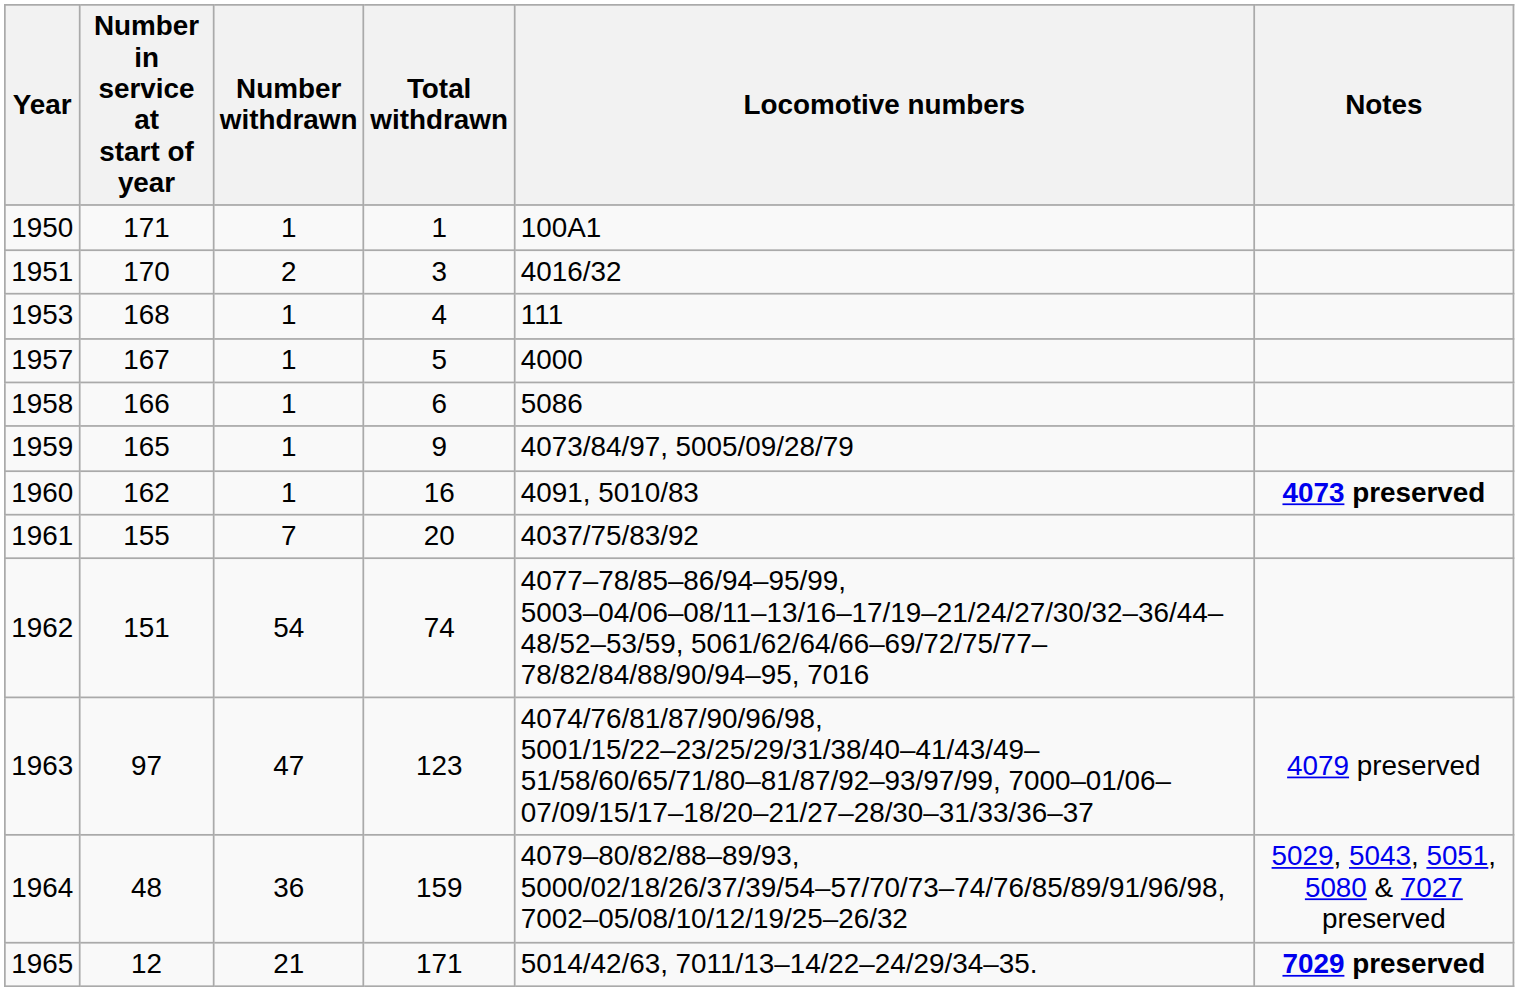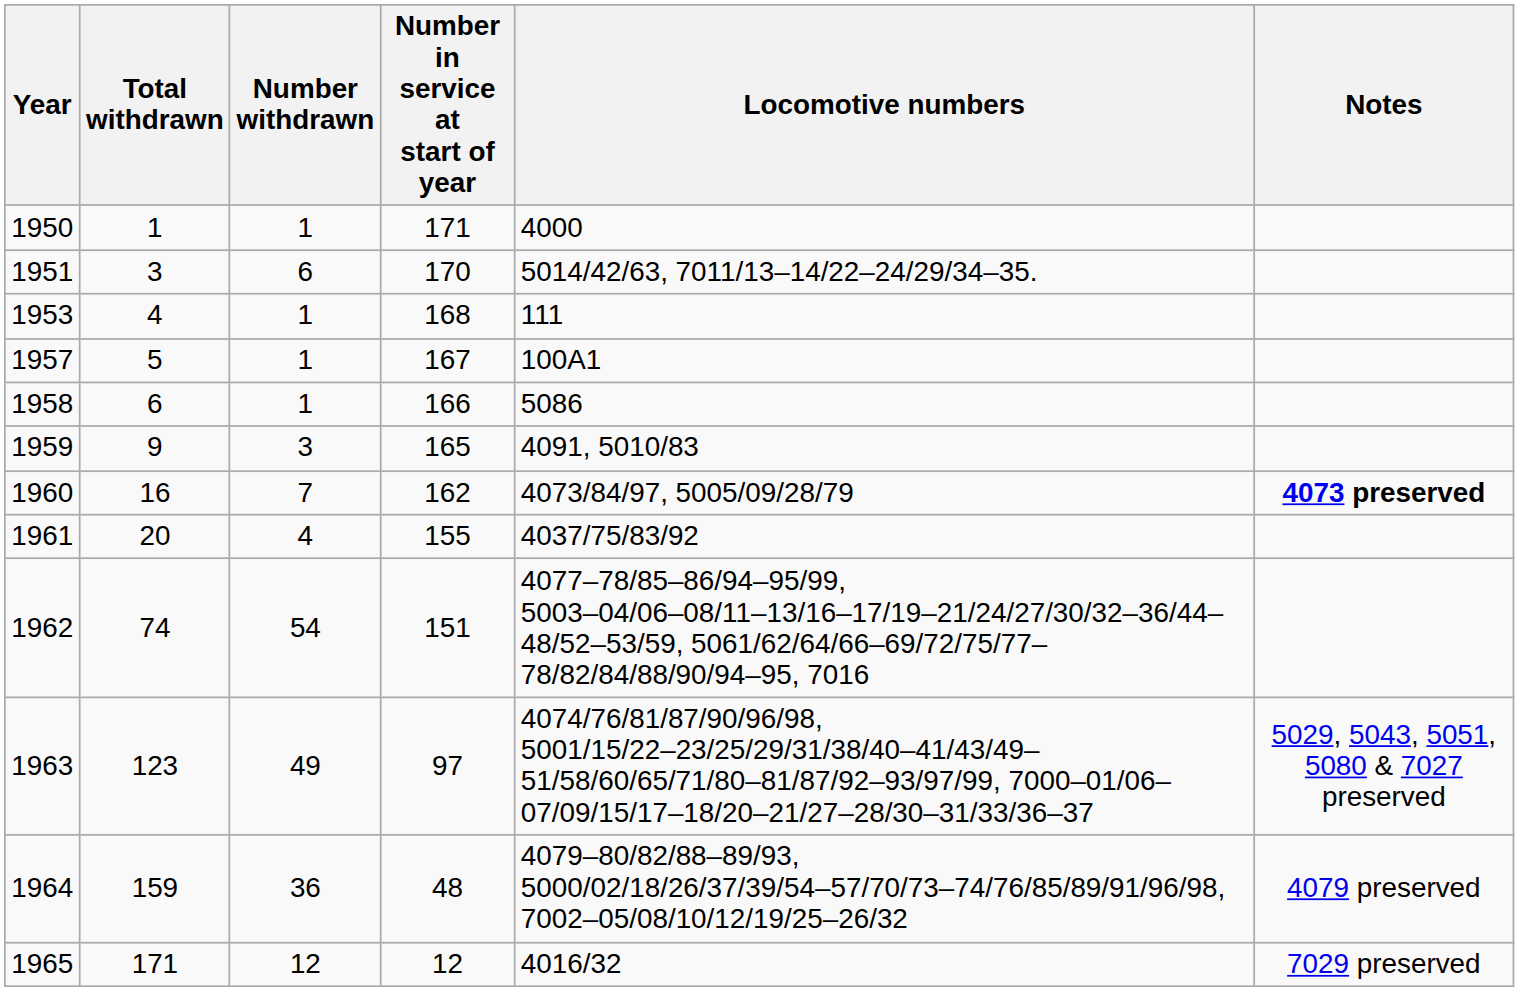columns swapped: (147, 104) <-> (439, 104)
(561, 227) 100A1 -> (552, 227) 4000
(289, 271) 2 -> (305, 271) 6
(571, 271) 4016/32 -> (779, 271) 5014/42/63, 7011/13–14/22–24/29/34–35.
(552, 359) 4000 -> (561, 359) 100A1
(289, 448) 1 -> (305, 448) 3
(687, 448) 4073/84/97, 5005/09/28/79 -> (610, 448) 4091, 5010/83
(289, 492) 1 -> (305, 492) 7
(610, 492) 4091, 5010/83 -> (687, 492) 4073/84/97, 5005/09/28/79
(289, 536) 7 -> (305, 536) 4
(289, 765) 47 -> (305, 765) 49
(1384, 765) 4079 preserved -> (1384, 765) 5029, 5043, 5051, 5080 & 7027 preserved
(1384, 888) 5029, 5043, 5051, 5080 & 7027 preserved -> (1384, 888) 4079 preserved
(289, 963) 21 -> (305, 963) 12
(779, 963) 5014/42/63, 7011/13–14/22–24/29/34–35. -> (571, 963) 4016/32
(1384, 963) bold -> (1384, 963) normal
